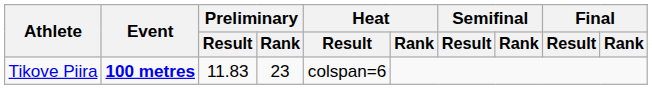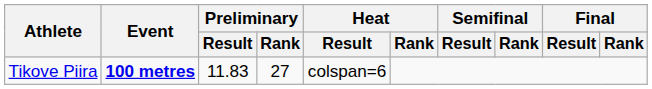(280, 71) 23 -> (280, 71) 27
